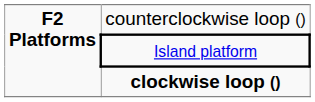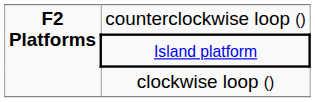(206, 81) bold -> (206, 81) normal
